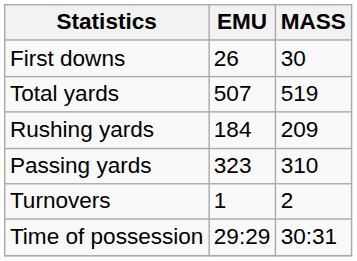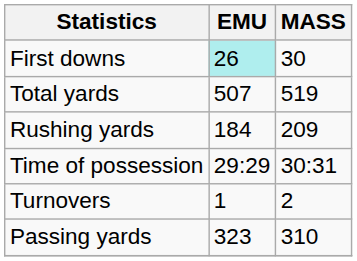(226, 58) no background -> (226, 58) paleturquoise background
rows swapped: (81, 165) <-> (107, 237)
